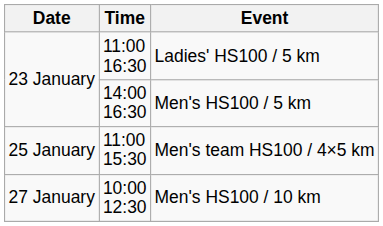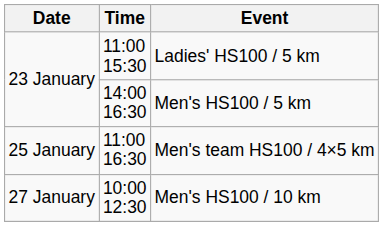(125, 55) 11:00 16:30 -> (125, 55) 11:00 15:30
(125, 150) 11:00 15:30 -> (125, 150) 11:00 16:30
